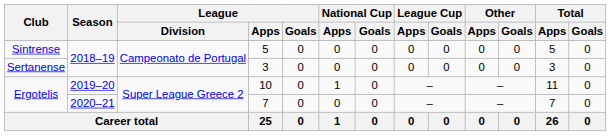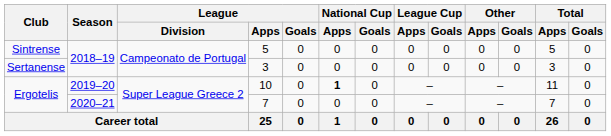(337, 85) normal -> (337, 85) bold
